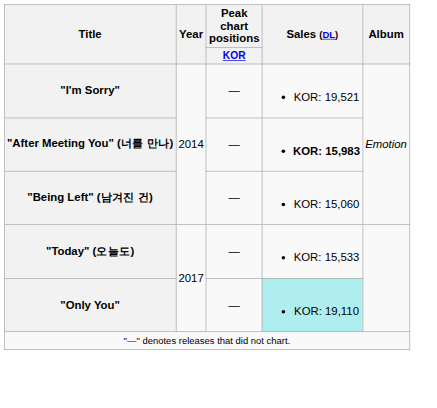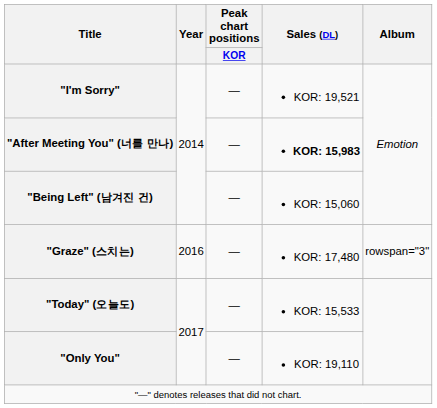+ row: (90, 251)
(312, 311) paleturquoise background -> (312, 365) no background
